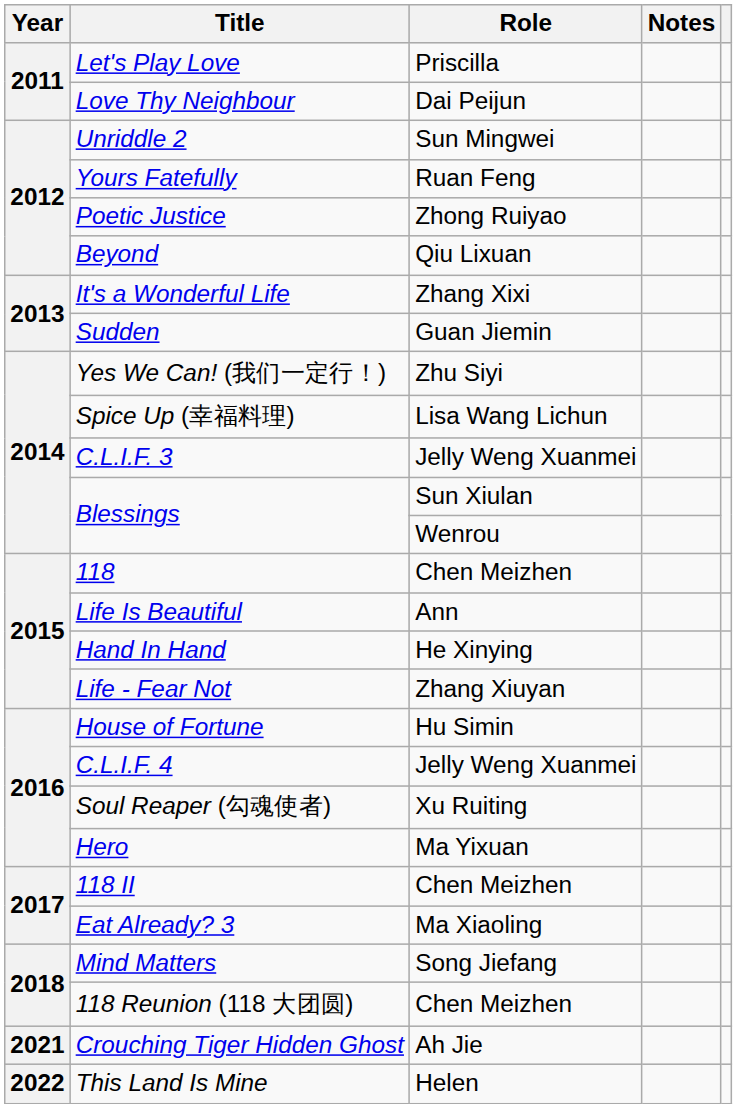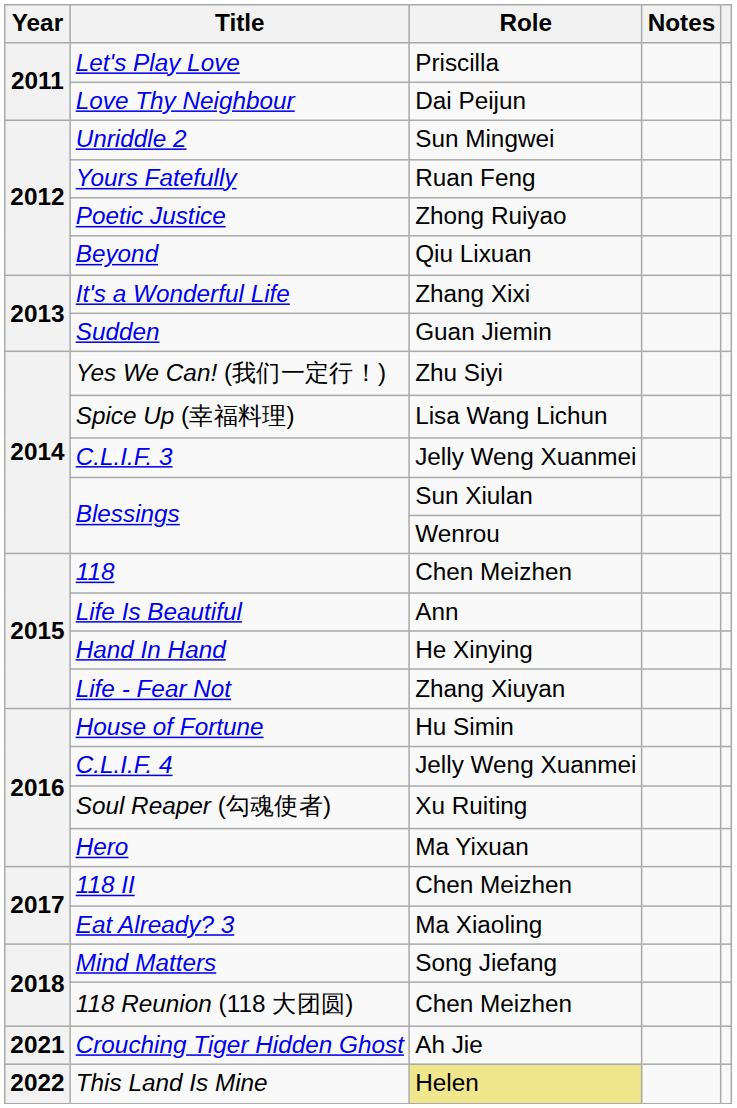(447, 1083) no background -> (447, 1083) khaki background
